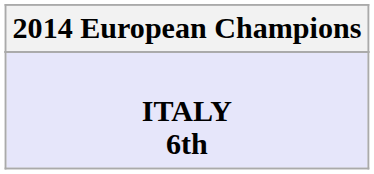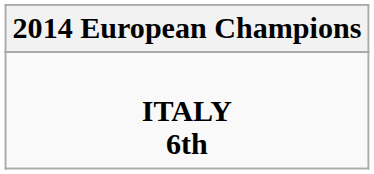(187, 126) lavender background -> (187, 126) no background
